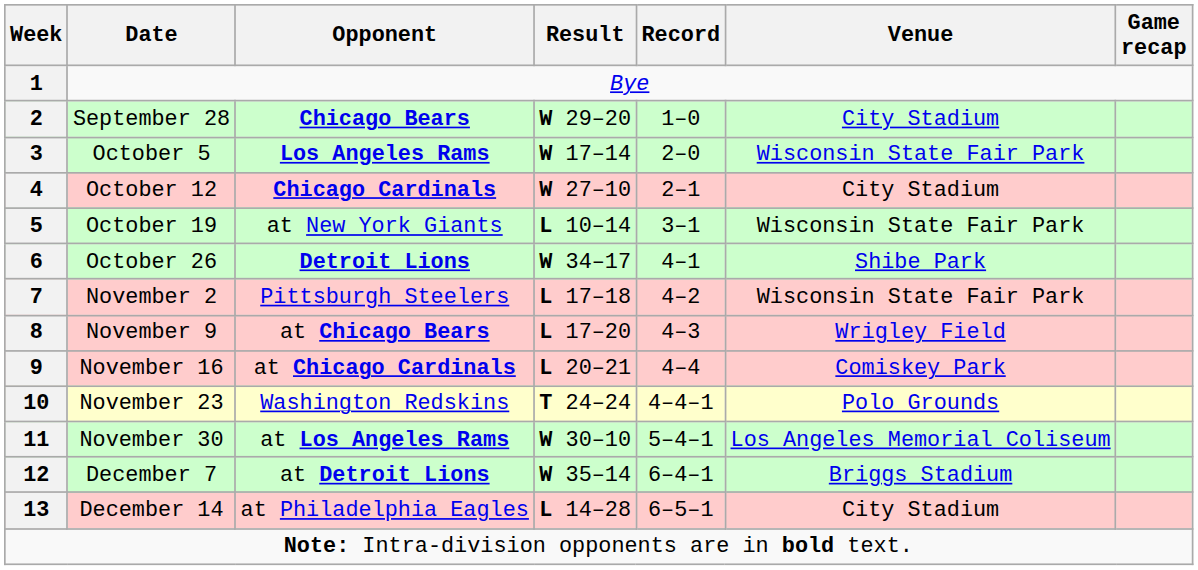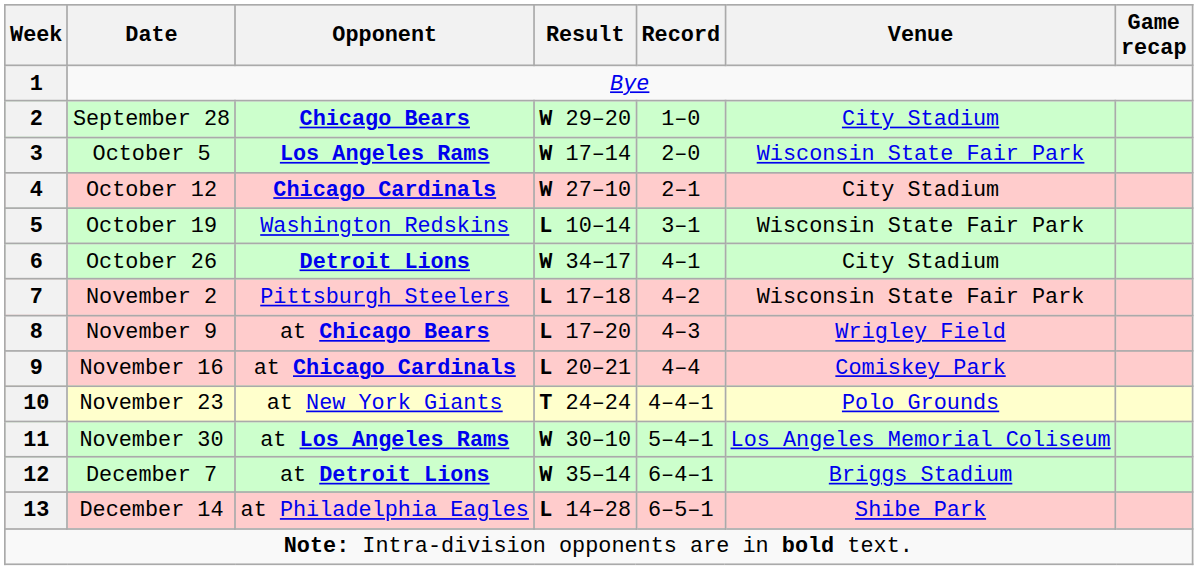(385, 226) at New York Giants -> (385, 226) Washington Redskins
(921, 261) Shibe Park -> (921, 261) City Stadium
(385, 404) Washington Redskins -> (385, 404) at New York Giants
(921, 511) City Stadium -> (921, 511) Shibe Park
